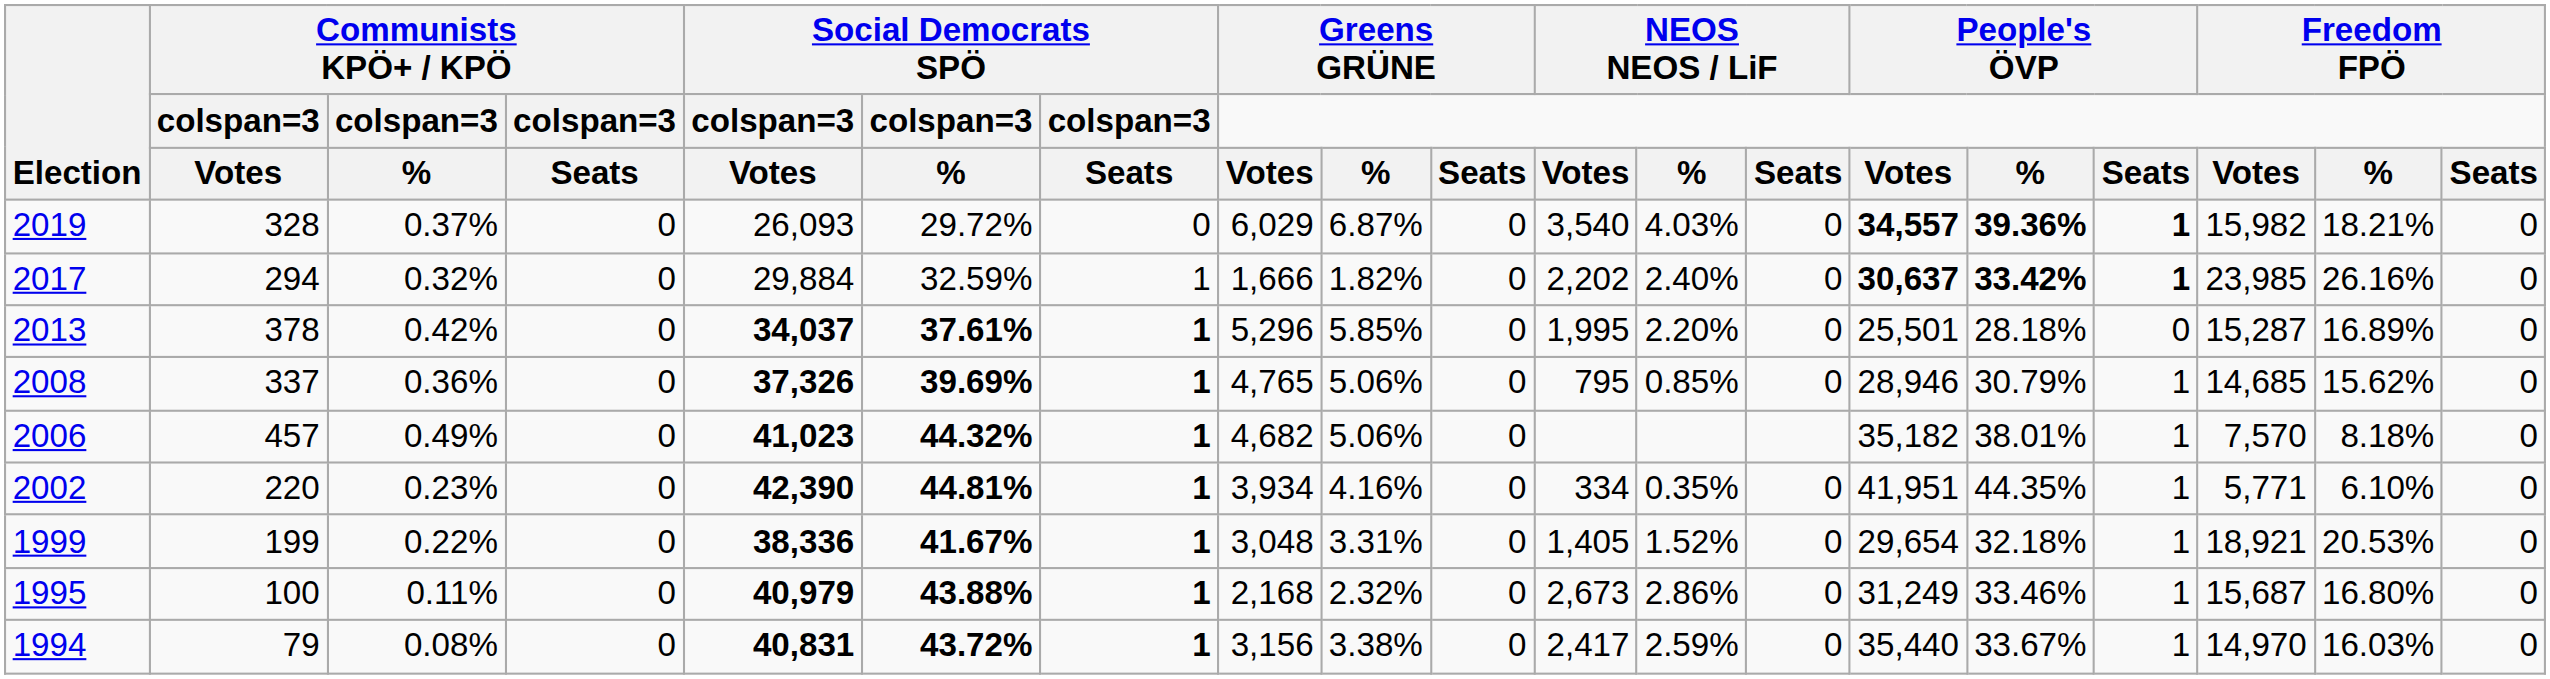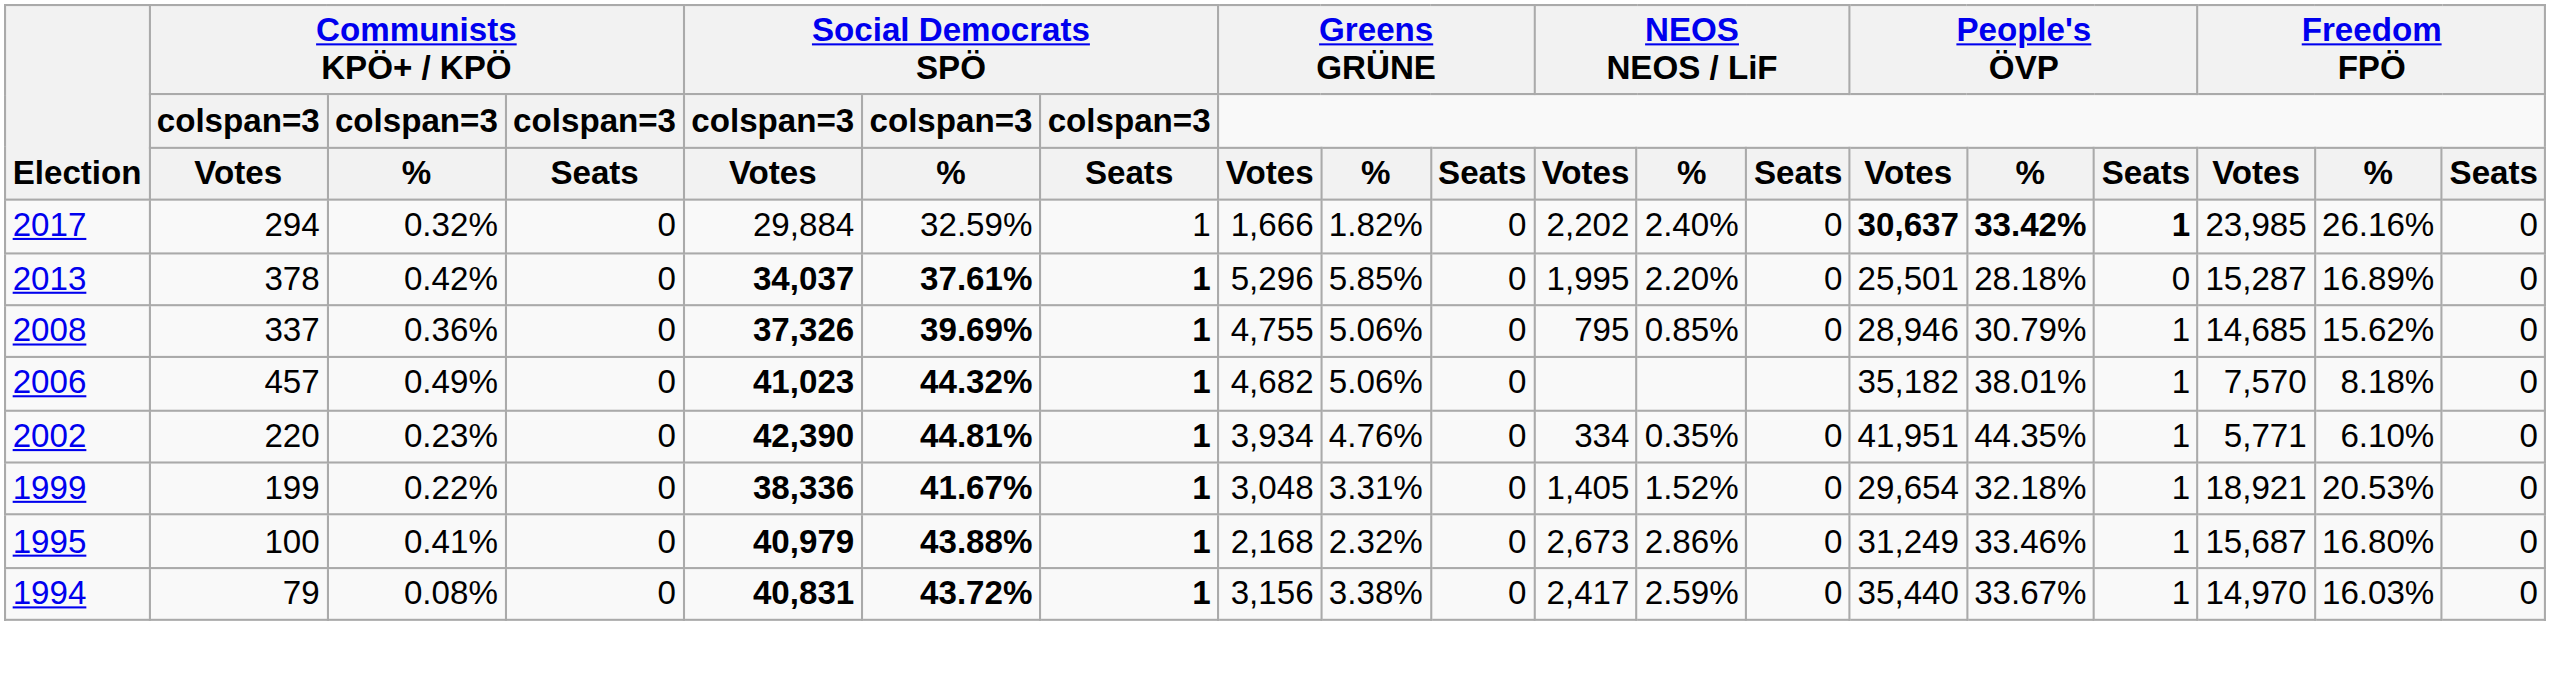- row: (50, 225)
(1272, 383) 4,765 -> (1272, 330) 4,755
(1376, 488) 4.16% -> (1376, 435) 4.76%
(452, 593) 0.11% -> (451, 540) 0.41%
